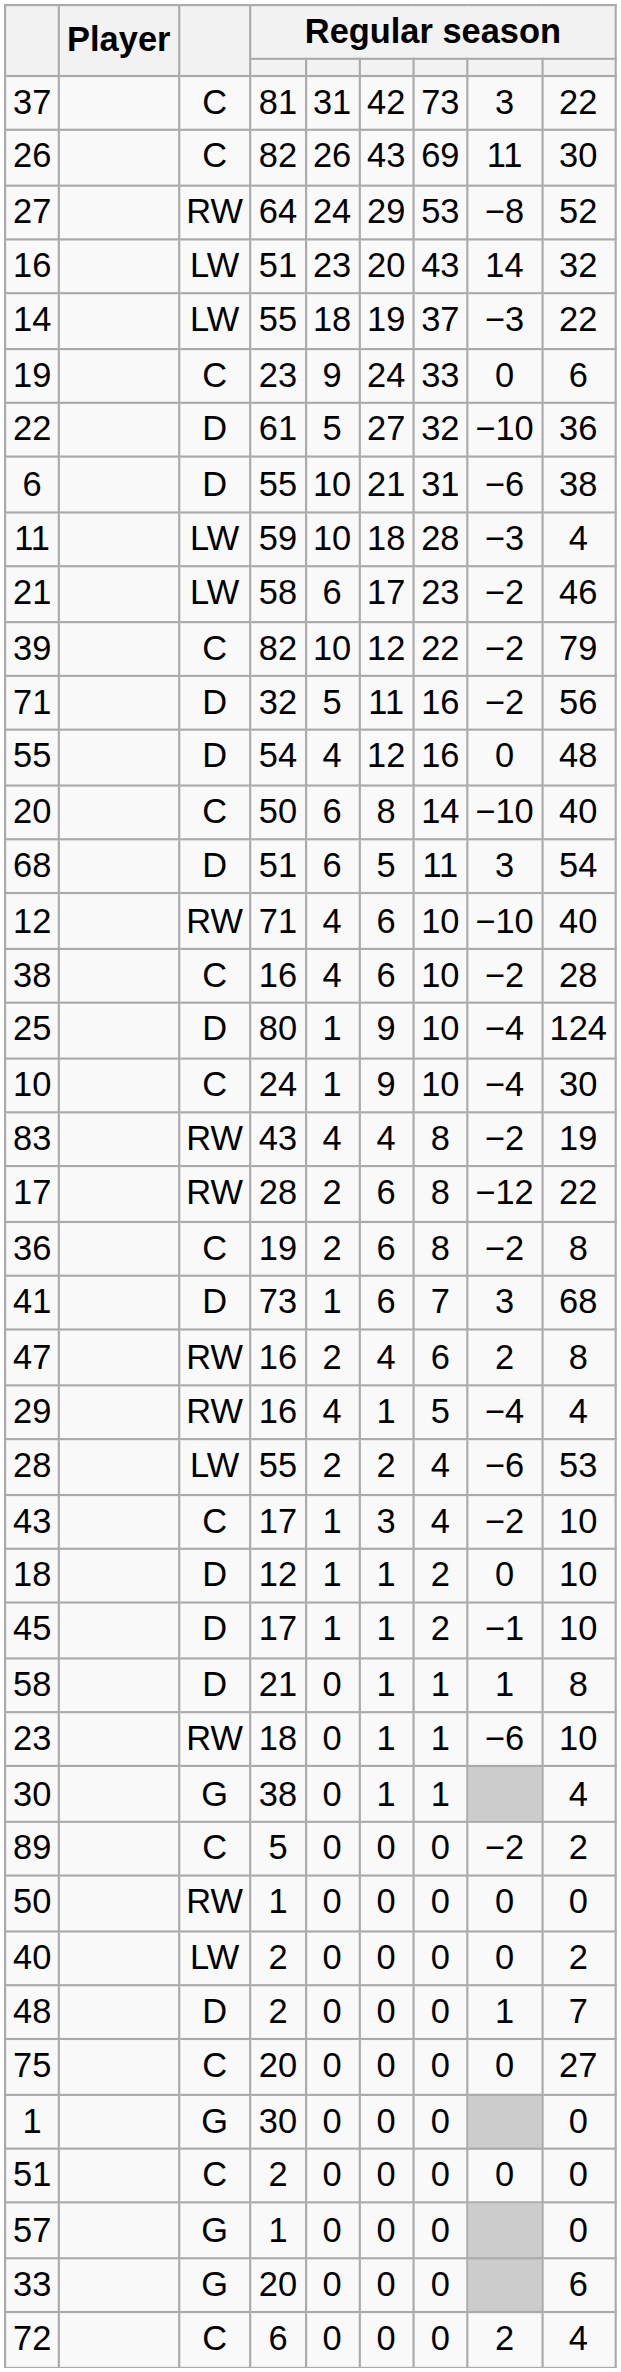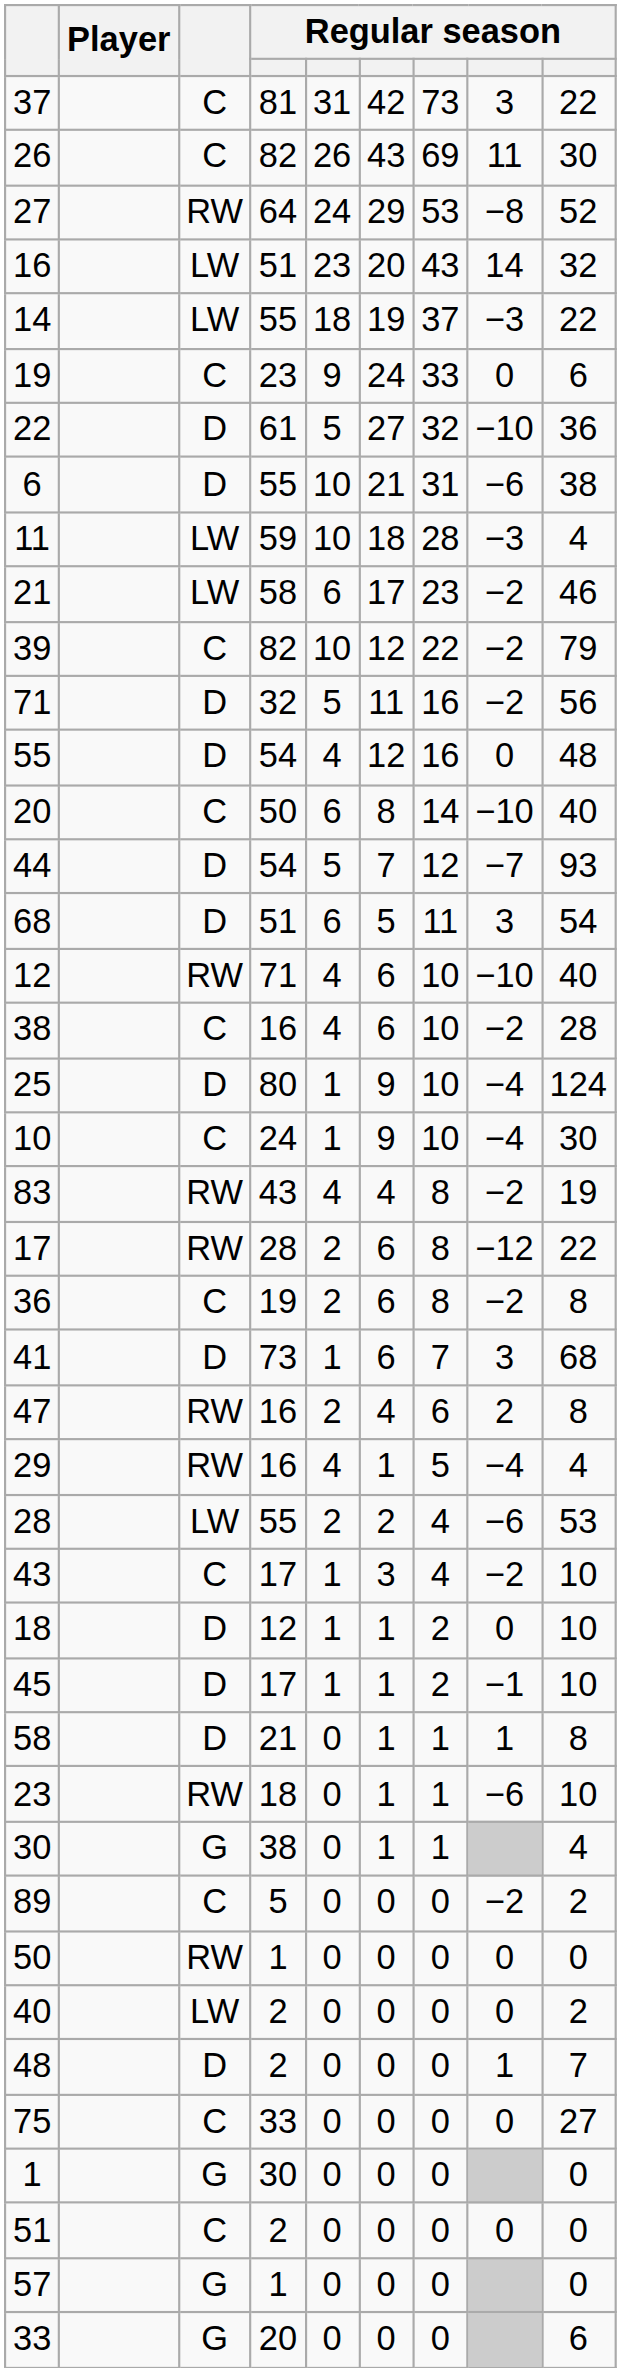+ row: (32, 865)
(278, 2066) 20 -> (278, 2120) 33
- row: (32, 2338)
